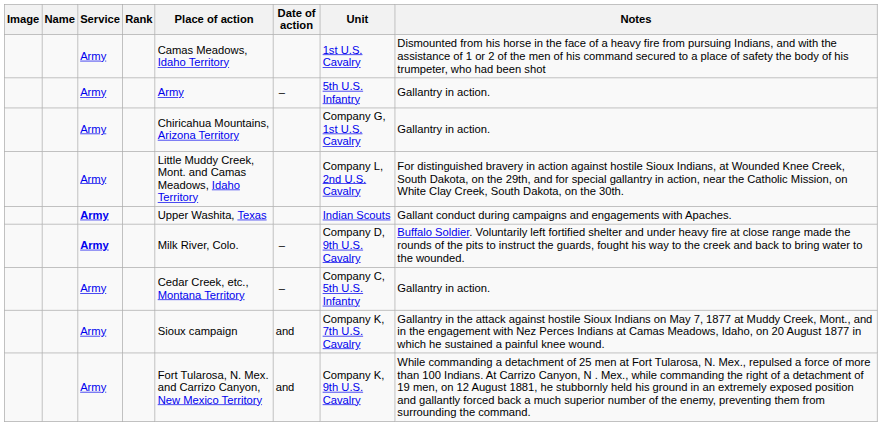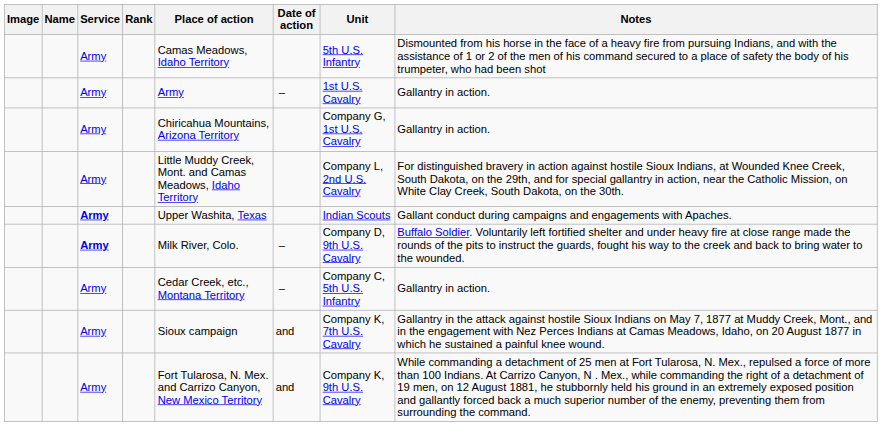(343, 56) 1st U.S. Cavalry -> (343, 56) 5th U.S. Infantry
(343, 93) 5th U.S. Infantry -> (343, 93) 1st U.S. Cavalry
